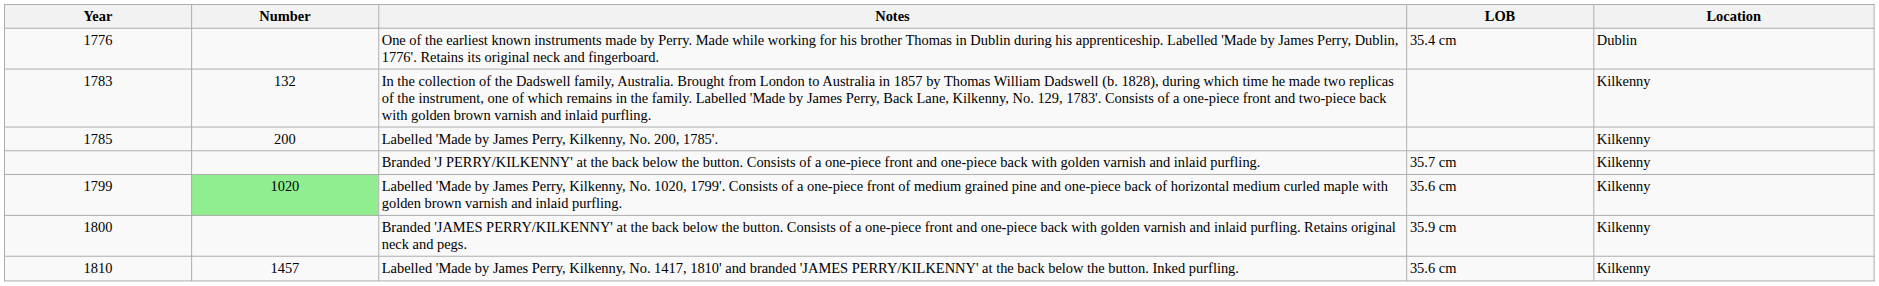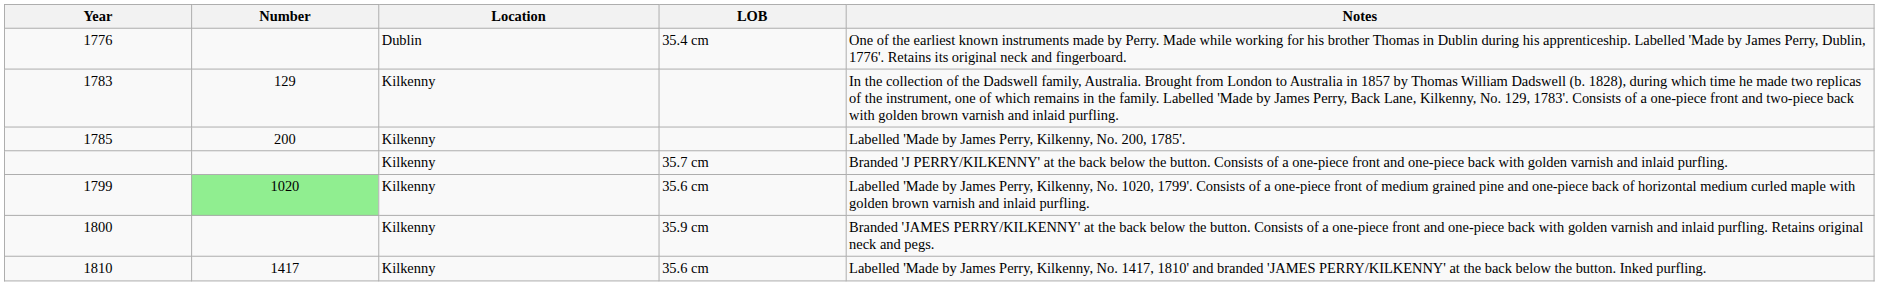columns swapped: (1734, 16) <-> (892, 16)
(285, 81) 132 -> (285, 81) 129
(285, 268) 1457 -> (285, 268) 1417
